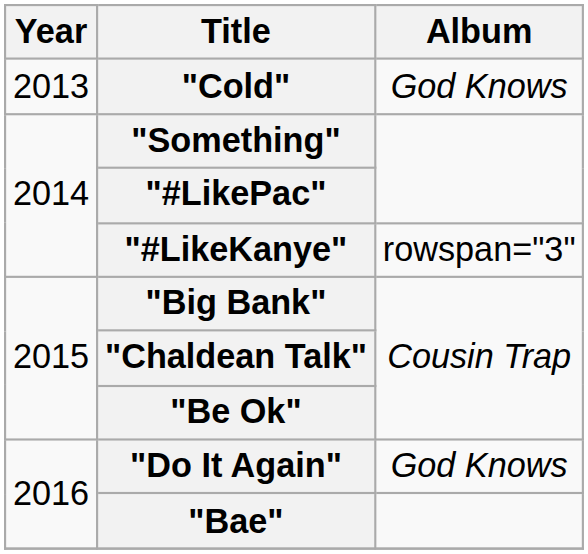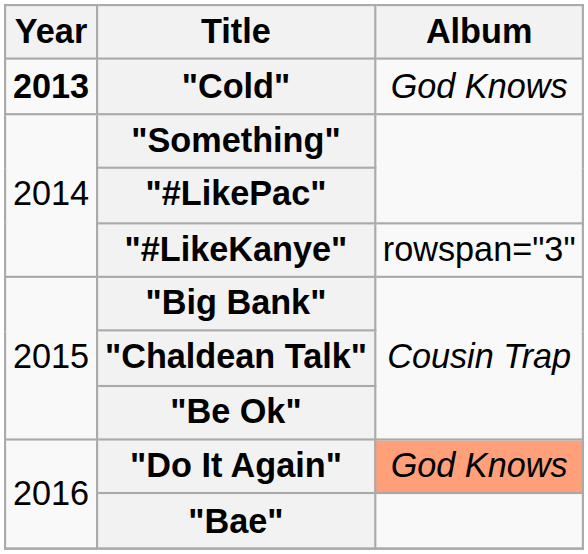(51, 85) normal -> (51, 85) bold
(479, 466) no background -> (479, 466) lightsalmon background
